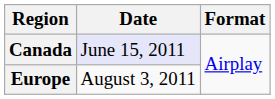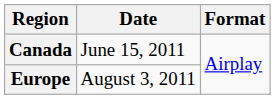(133, 49) lavender background -> (133, 49) no background
